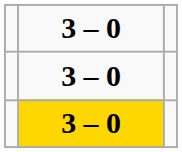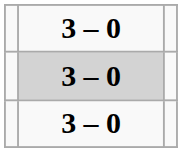(91, 75) no background -> (91, 75) lightgrey background
(91, 123) gold background -> (91, 123) no background
